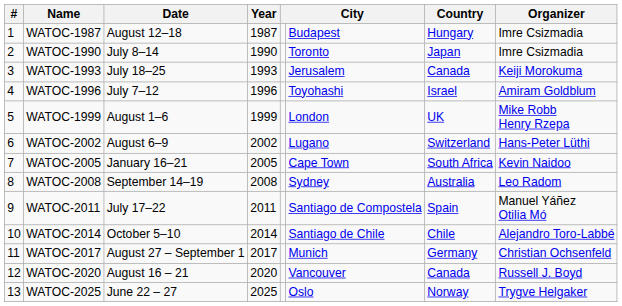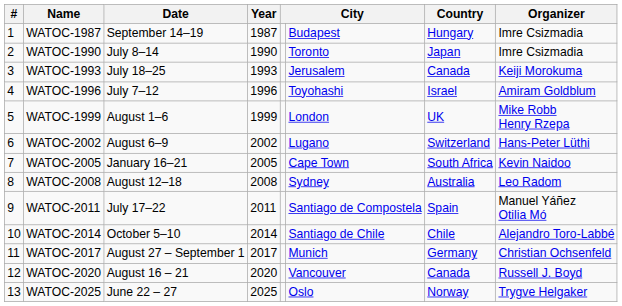(144, 33) August 12–18 -> (155, 33) September 14–19
(155, 182) September 14–19 -> (144, 182) August 12–18
